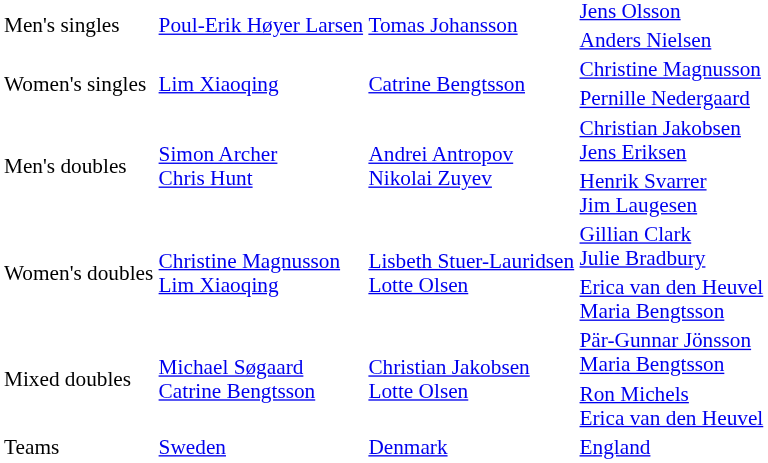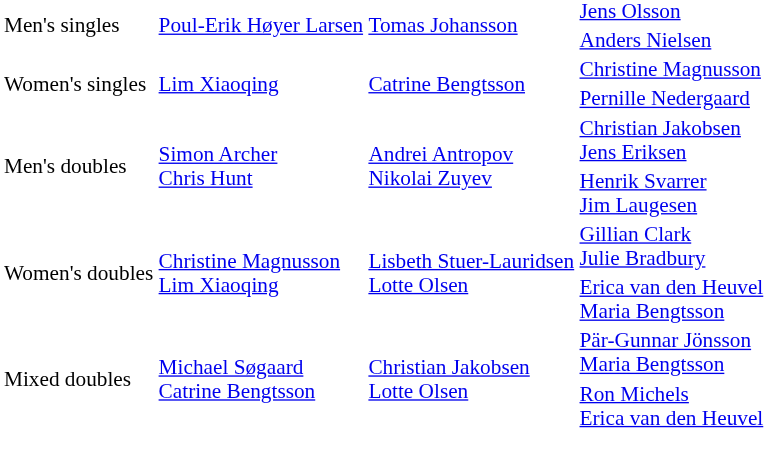- row: (615, 447)
